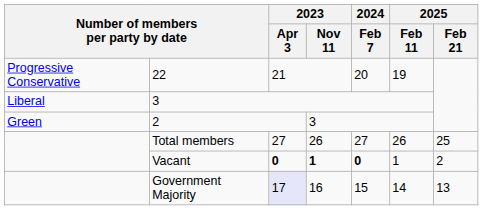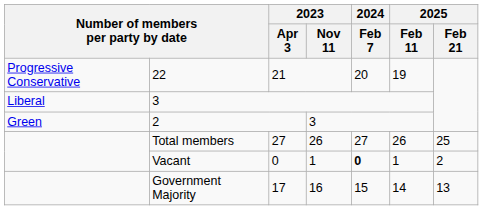(275, 161) bold -> (275, 161) normal
(312, 161) bold -> (312, 161) normal
(279, 188) lavender background -> (279, 188) no background
